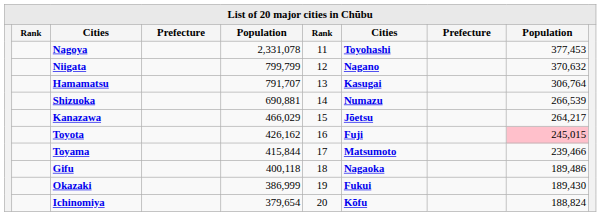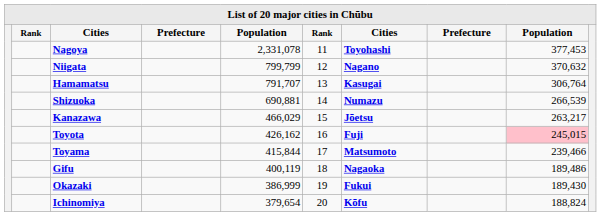(569, 117) 264,217 -> (569, 117) 263,217
(283, 168) 400,118 -> (283, 168) 400,119
